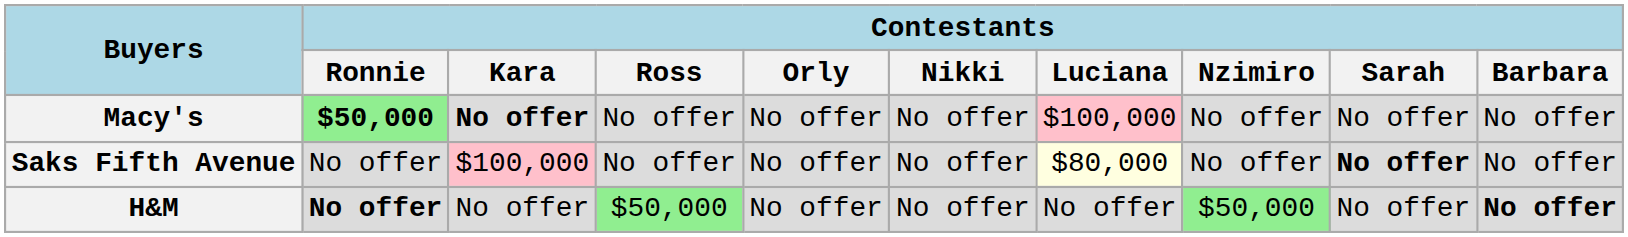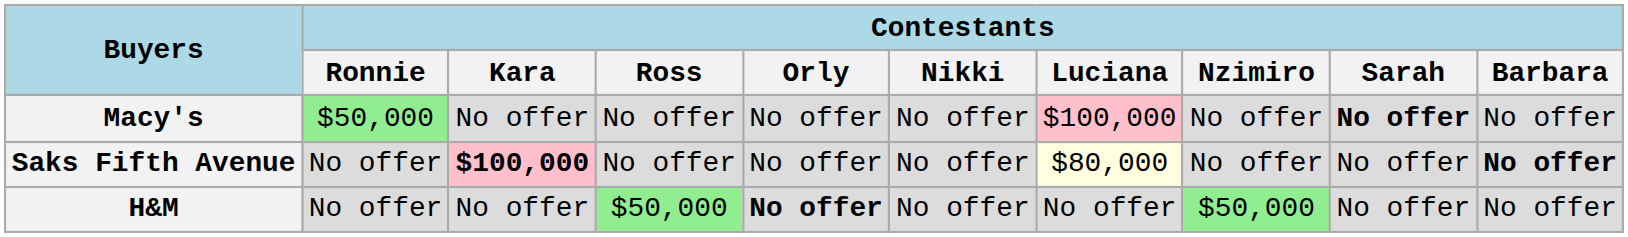(376, 118) bold -> (376, 118) normal
(522, 118) bold -> (522, 118) normal
(1403, 118) normal -> (1403, 118) bold
(522, 164) normal -> (522, 164) bold
(1403, 164) bold -> (1403, 164) normal
(1550, 164) normal -> (1550, 164) bold
(376, 209) bold -> (376, 209) normal
(816, 209) normal -> (816, 209) bold
(1550, 209) bold -> (1550, 209) normal
